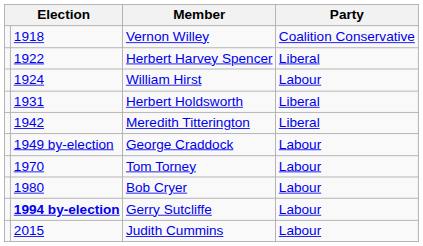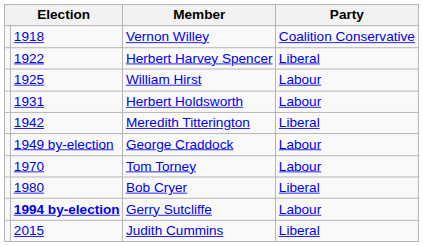(29, 79) 1924 -> (29, 79) 1925
(299, 101) Liberal -> (300, 101) Labour
(300, 187) Labour -> (299, 187) Liberal
(300, 230) Labour -> (299, 230) Liberal
